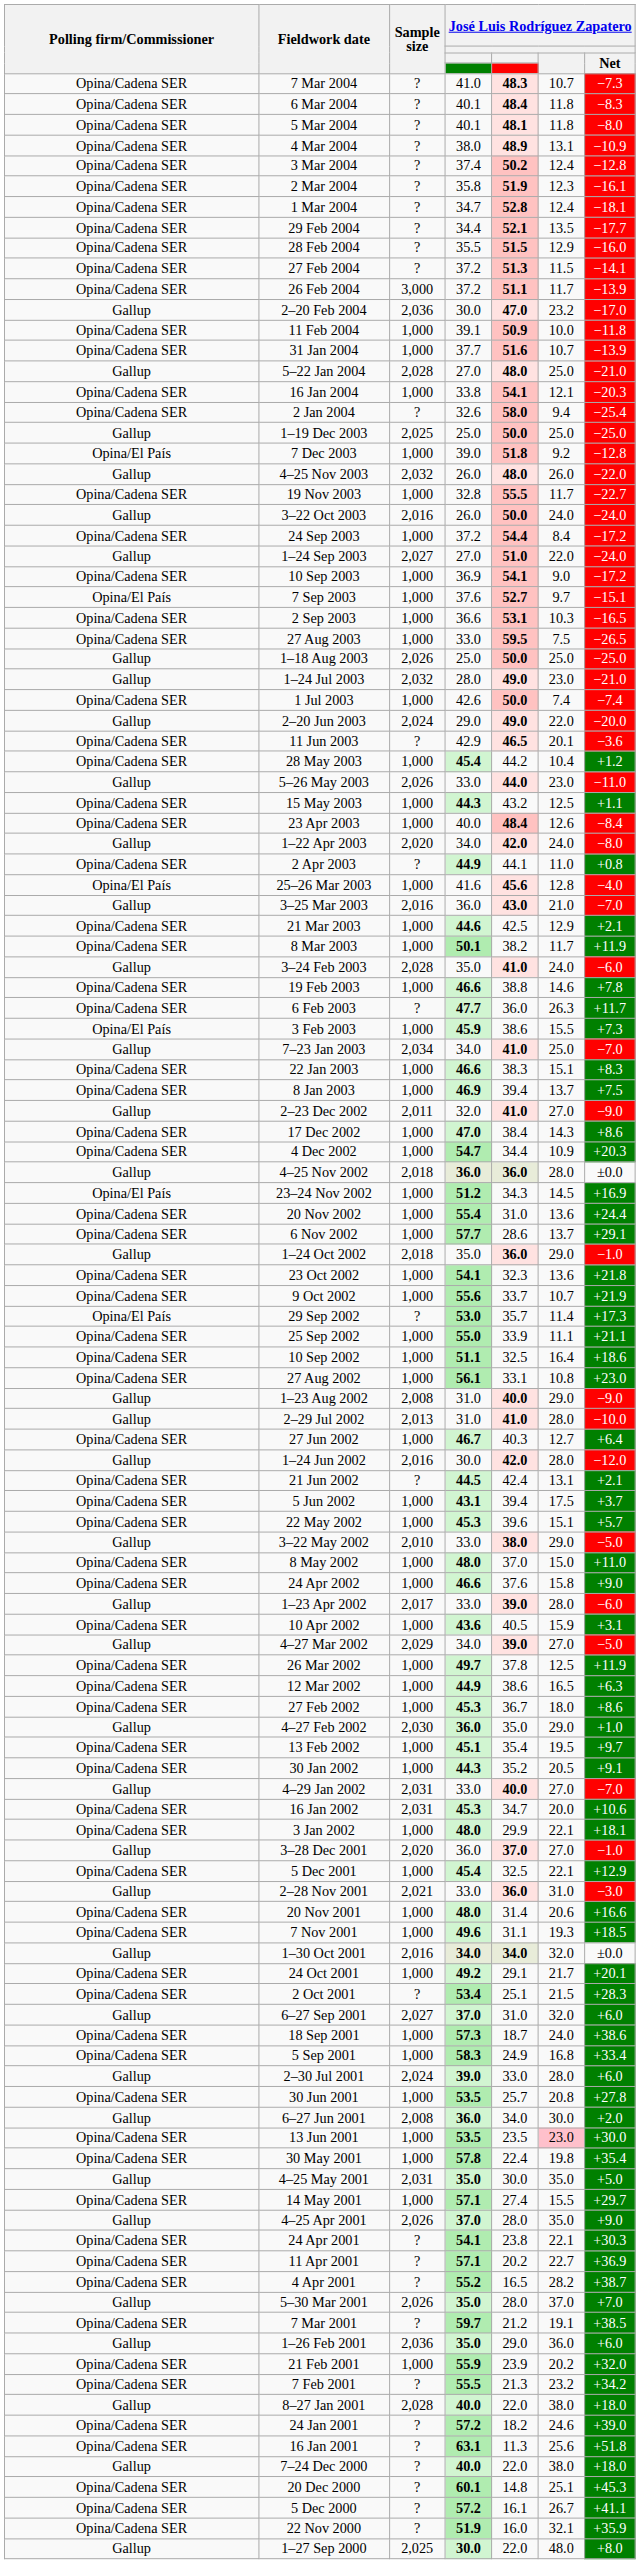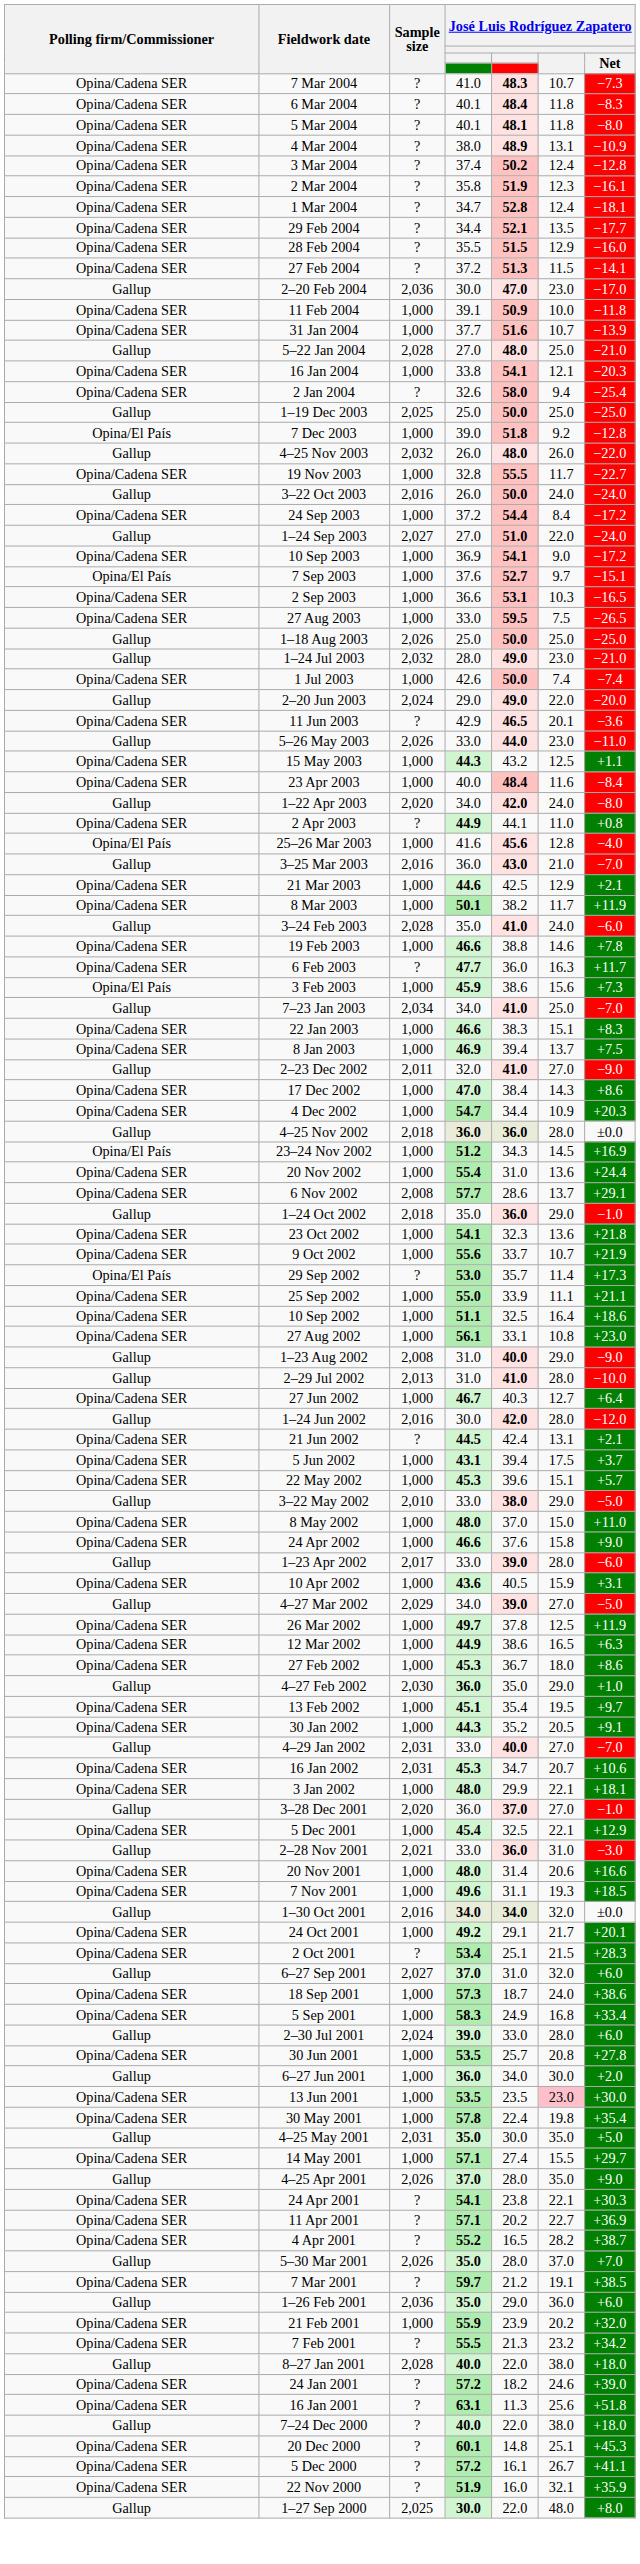- row: (324, 289)
(561, 310) 23.2 -> (561, 289) 23.0
- row: (324, 762)
(561, 823) 12.6 -> (561, 782) 11.6
(561, 1008) 26.3 -> (561, 967) 16.3
(561, 1029) 15.5 -> (561, 988) 15.6
(417, 1234) 1,000 -> (417, 1193) 2,008
(561, 1810) 20.0 -> (561, 1768) 20.7
(417, 2118) 2,008 -> (417, 2077) 1,000
